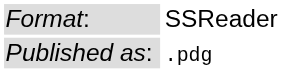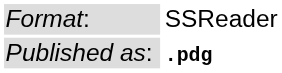(189, 55) normal -> (189, 53) bold
